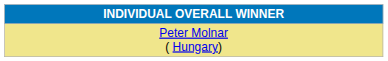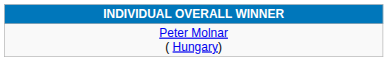(194, 40) khaki background -> (194, 40) no background
